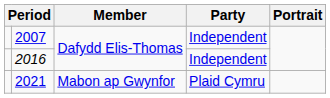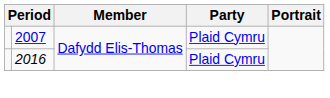(228, 37) Independent -> (227, 37) Plaid Cymru
(228, 59) Independent -> (227, 59) Plaid Cymru
- row: (30, 81)
